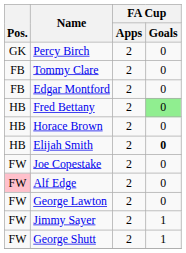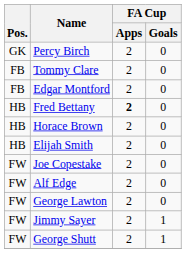(129, 107) normal -> (129, 107) bold
(163, 107) lightgreen background -> (163, 107) no background
(163, 145) bold -> (163, 145) normal
(17, 182) pink background -> (17, 182) no background
